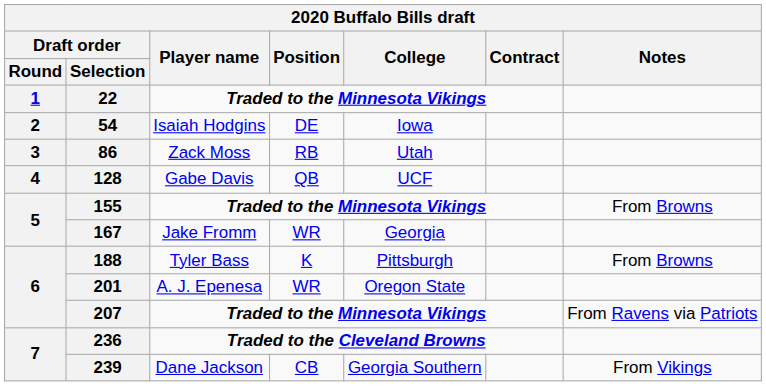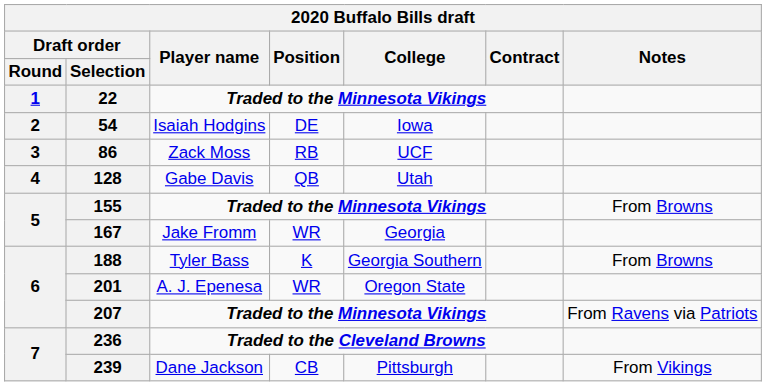(415, 152) Utah -> (415, 152) UCF
(415, 179) UCF -> (415, 179) Utah
(415, 260) Pittsburgh -> (415, 260) Georgia Southern
(415, 367) Georgia Southern -> (415, 367) Pittsburgh
